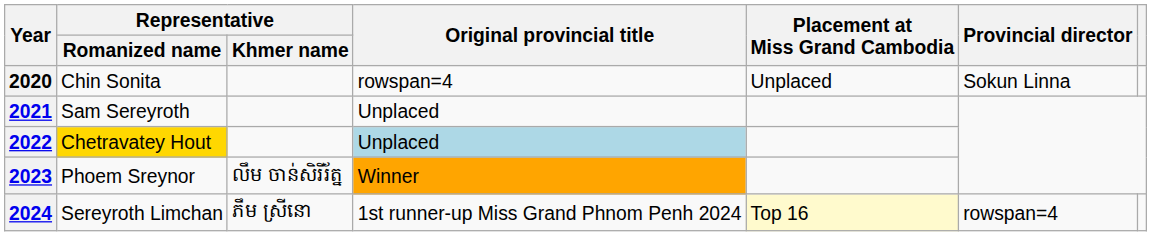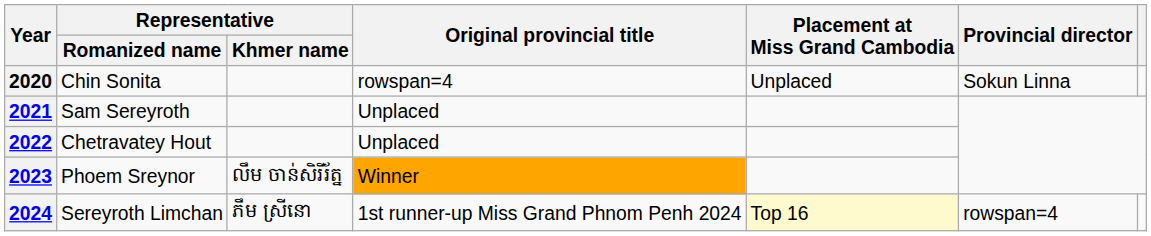(136, 142) gold background -> (136, 142) no background
(398, 142) lightblue background -> (398, 142) no background
